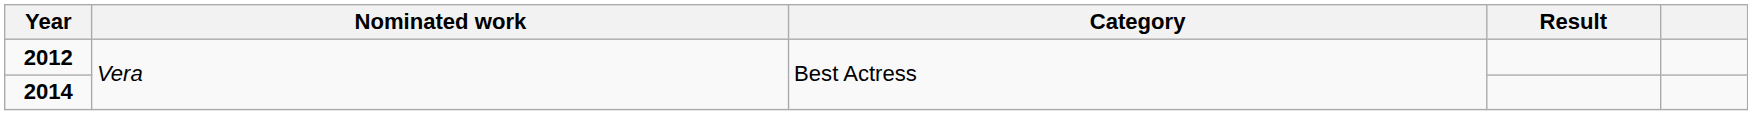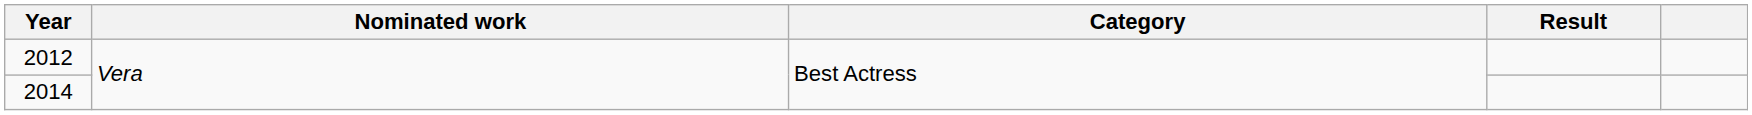(48, 57) bold -> (48, 57) normal
(48, 92) bold -> (48, 92) normal
